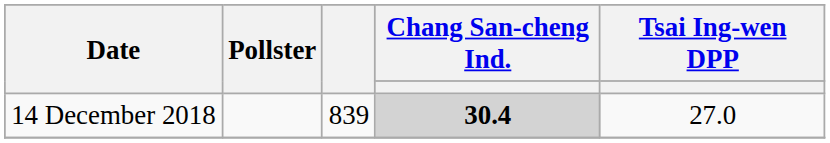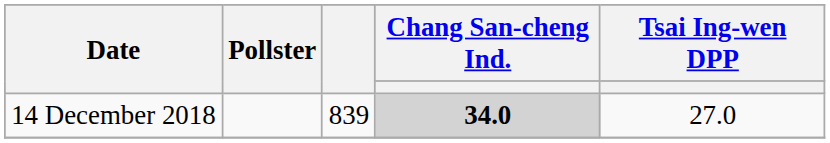(488, 115) 30.4 -> (488, 115) 34.0
